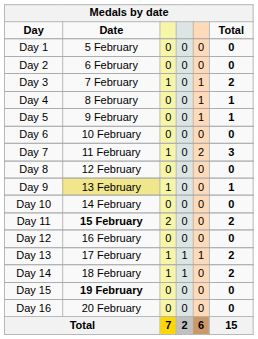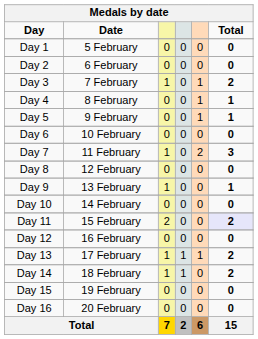(111, 187) khaki background -> (111, 187) no background
(111, 221) bold -> (111, 221) normal
(231, 221) no background -> (231, 221) lavender background
(111, 291) bold -> (111, 291) normal
